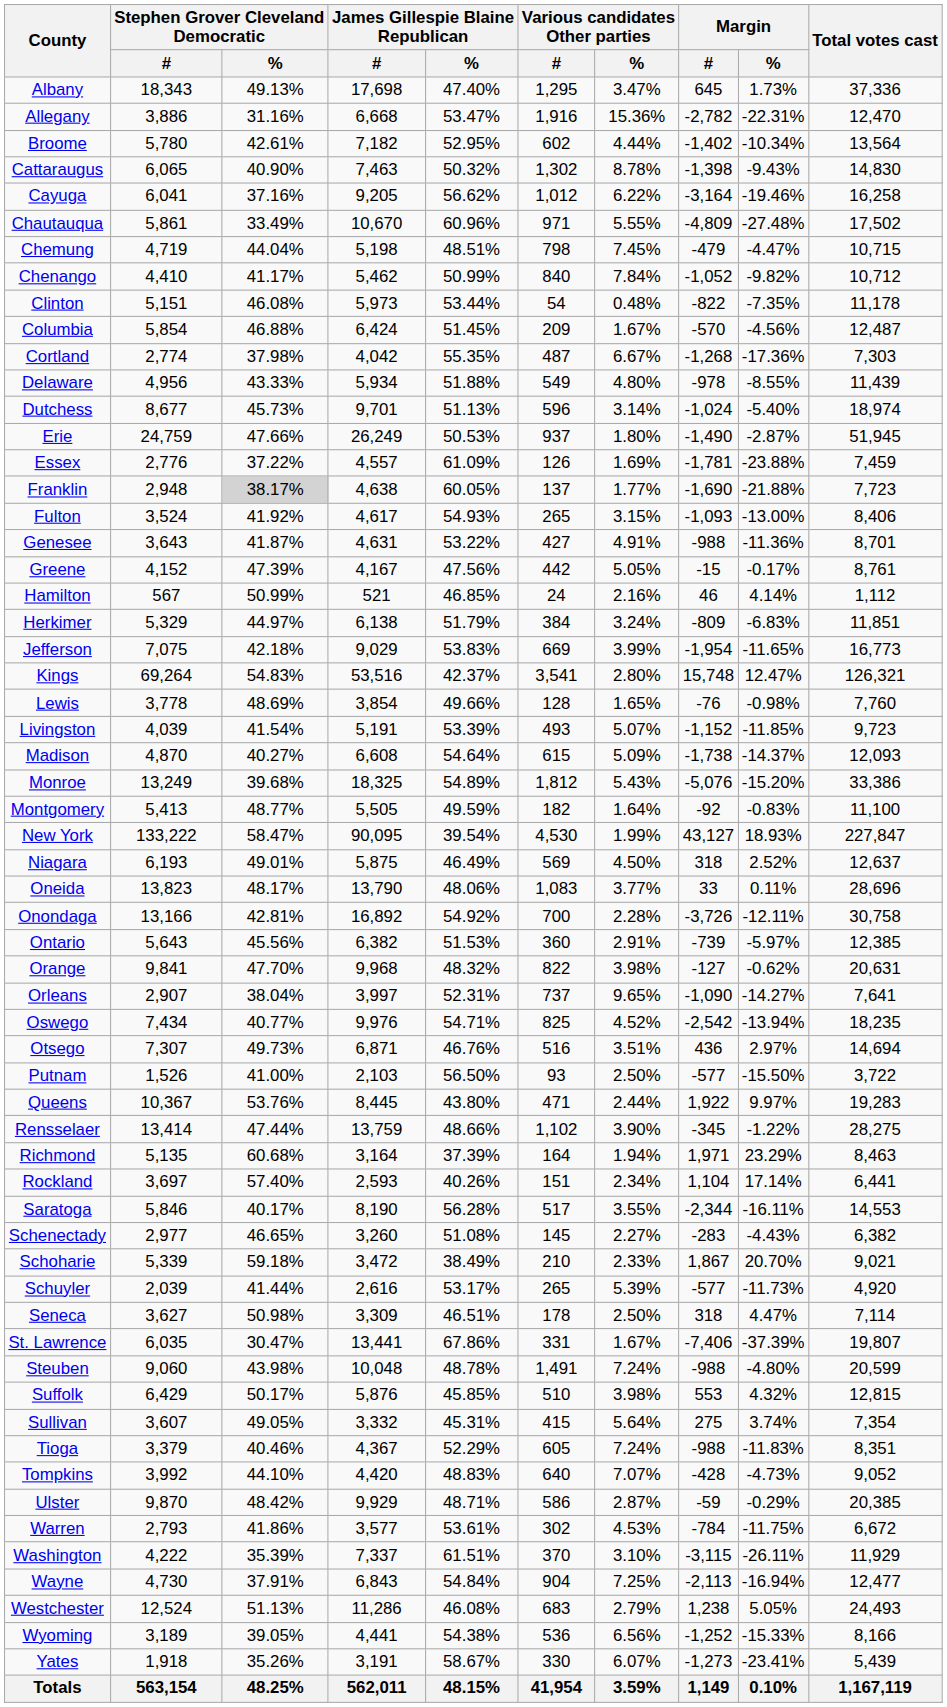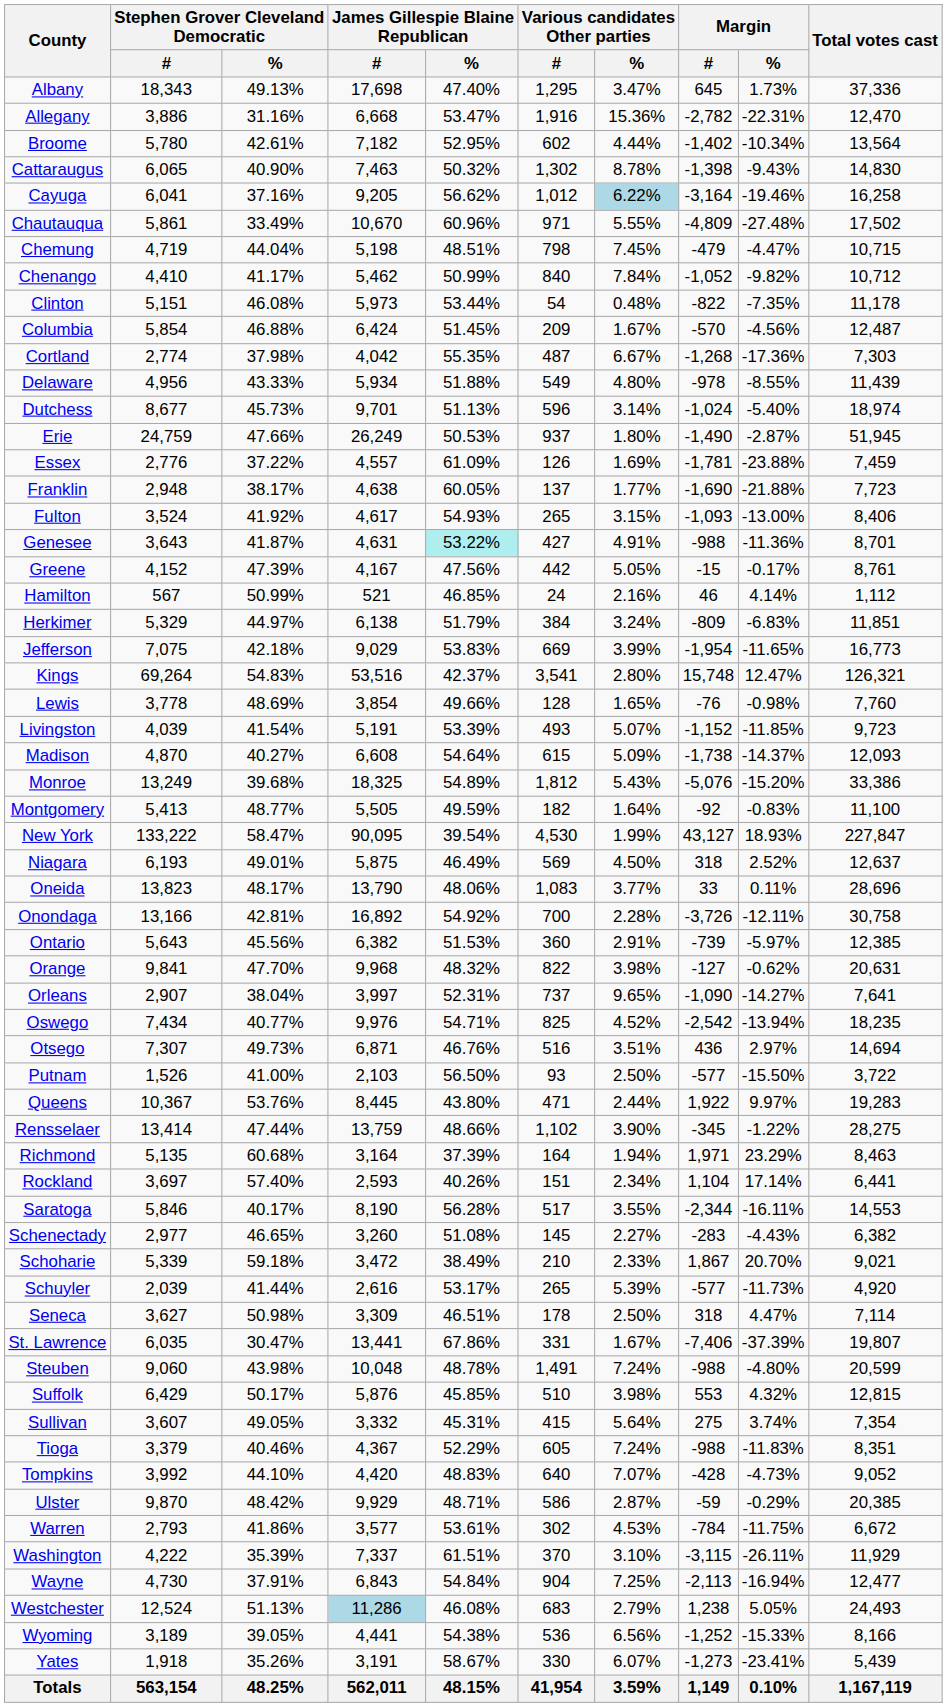(637, 196) no background -> (637, 196) lightblue background
(275, 489) lightgrey background -> (275, 489) no background
(472, 542) no background -> (472, 542) paleturquoise background
(377, 1608) no background -> (377, 1608) lightblue background
